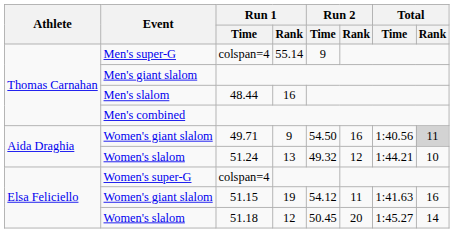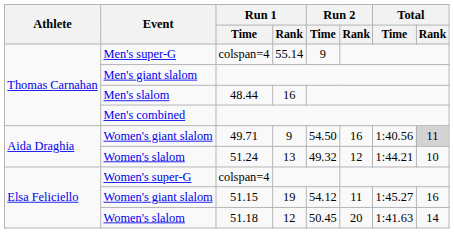(394, 197) 1:41.63 -> (394, 197) 1:45.27
(394, 218) 1:45.27 -> (394, 218) 1:41.63
